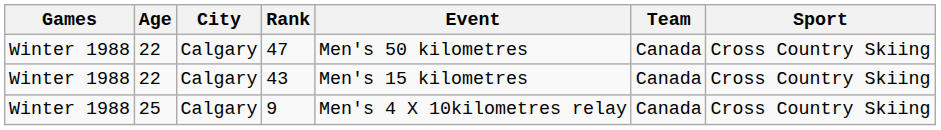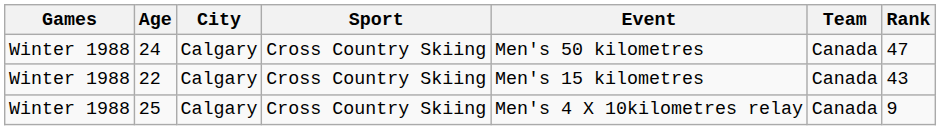columns swapped: (820, 20) <-> (288, 20)
(150, 50) 22 -> (150, 50) 24
